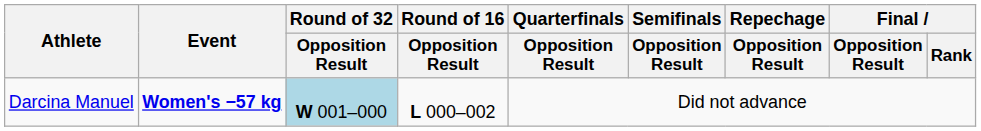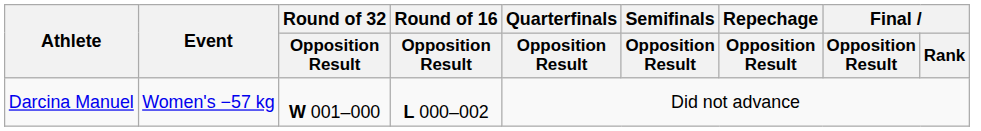(212, 102) bold -> (208, 102) normal
(341, 112) lightblue background -> (335, 112) no background
